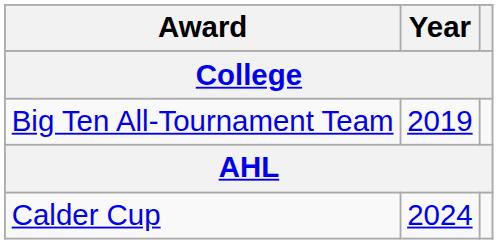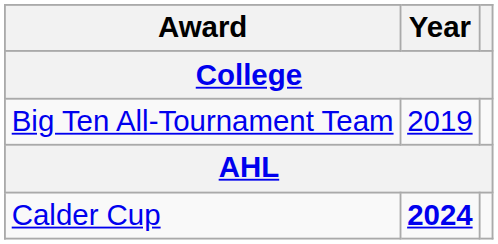(440, 214) normal -> (440, 214) bold
